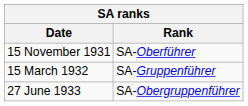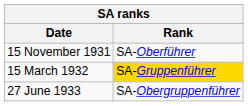(166, 71) no background -> (166, 71) gold background
